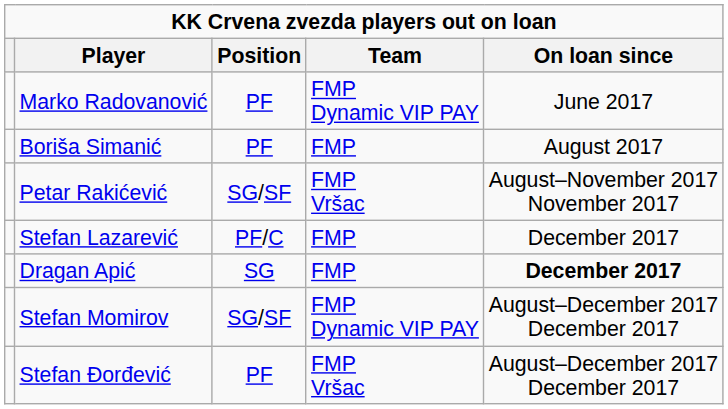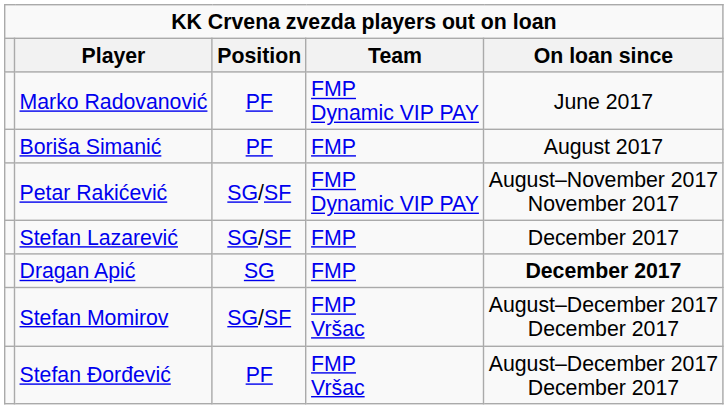(338, 192) FMP Vršac -> (395, 192) FMP Dynamic VIP PAY
(259, 238) PF/C -> (259, 238) SG/SF
(395, 317) FMP Dynamic VIP PAY -> (338, 317) FMP Vršac
